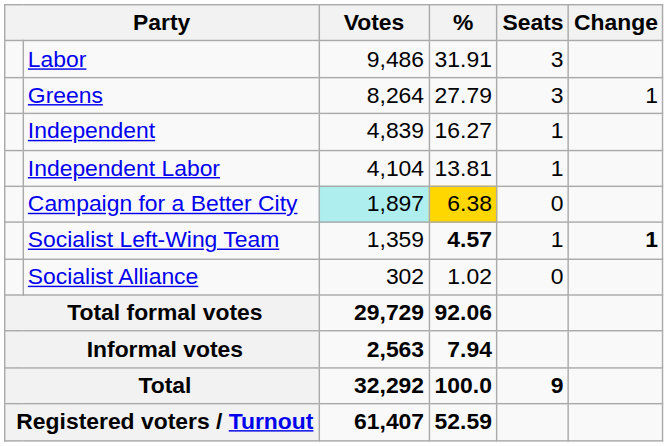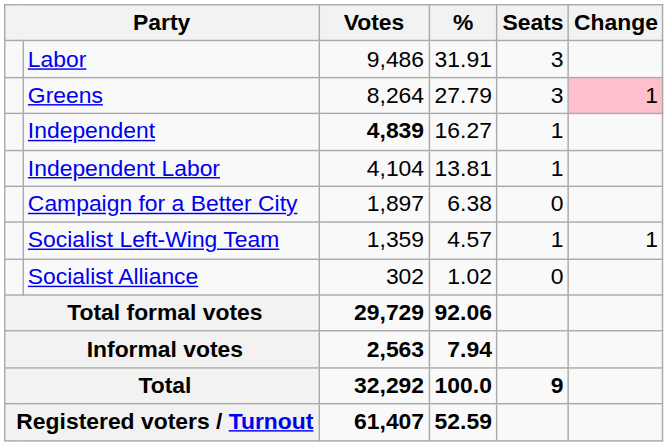(652, 95) no background -> (652, 95) pink background
(395, 131) normal -> (395, 131) bold
(395, 204) paleturquoise background -> (395, 204) no background
(470, 204) gold background -> (470, 204) no background
(470, 240) bold -> (470, 240) normal
(652, 240) bold -> (652, 240) normal
